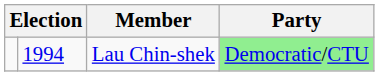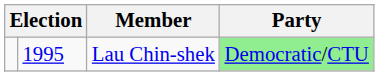(43, 53) 1994 -> (43, 53) 1995
